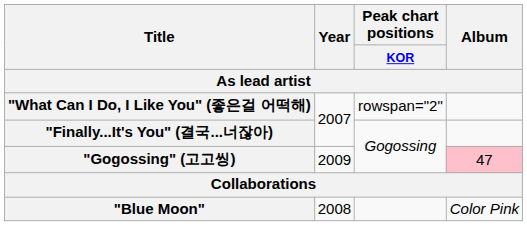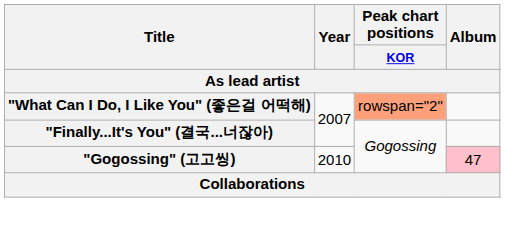(400, 106) no background -> (400, 106) lightsalmon background
(334, 159) 2009 -> (334, 159) 2010
- row: (159, 208)
